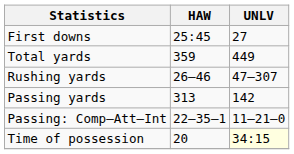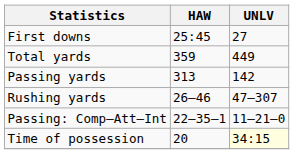rows swapped: (57, 77) <-> (57, 98)
